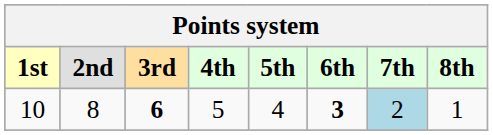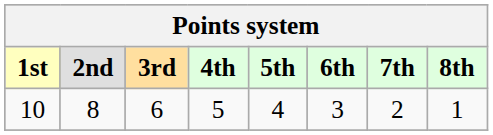(157, 109) bold -> (157, 109) normal
(338, 109) bold -> (338, 109) normal
(397, 109) lightblue background -> (397, 109) no background
